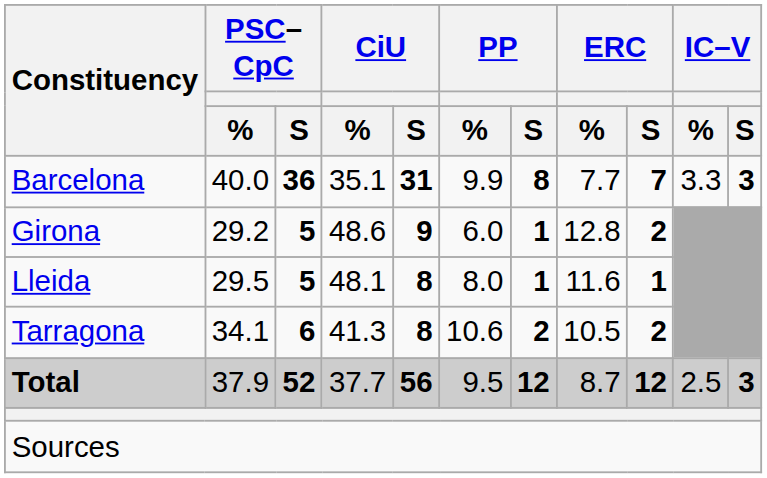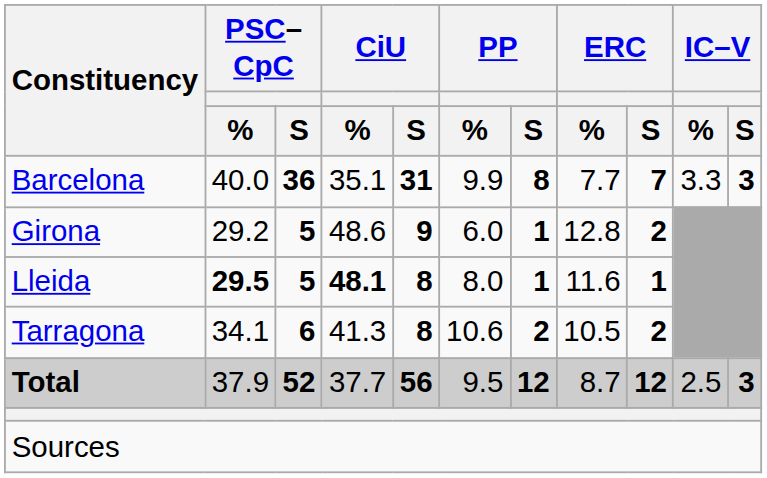(240, 281) normal -> (240, 281) bold
(358, 281) normal -> (358, 281) bold
